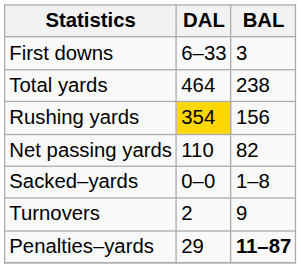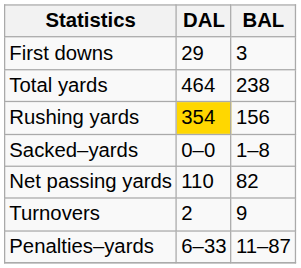(204, 53) 6–33 -> (193, 53) 29
rows swapped: (91, 149) <-> (74, 182)
(193, 246) 29 -> (204, 246) 6–33
(264, 246) bold -> (263, 246) normal
